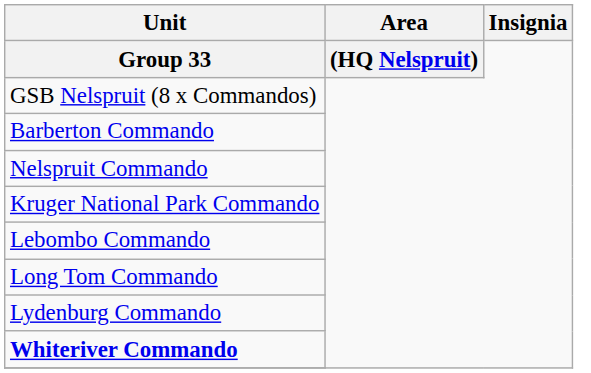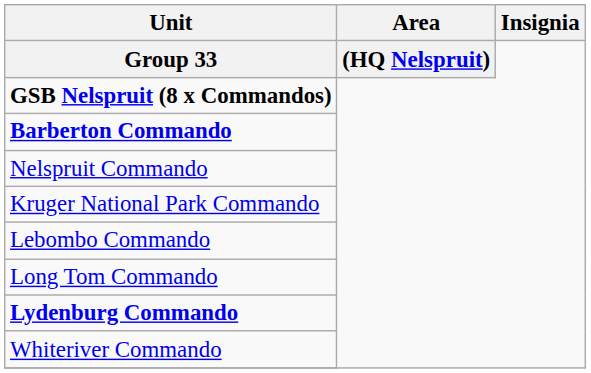(163, 95) normal -> (171, 95) bold
(112, 131) normal -> (121, 131) bold
(116, 312) normal -> (124, 312) bold
(124, 349) bold -> (116, 349) normal
